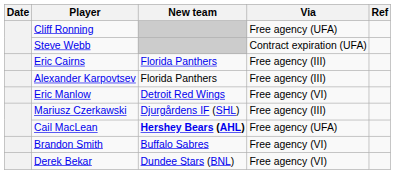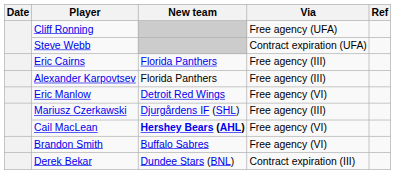(293, 128) Free agency (UFA) -> (288, 128) Free agency (VI)
(288, 161) Free agency (VI) -> (302, 161) Contract expiration (III)
